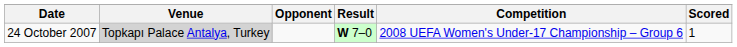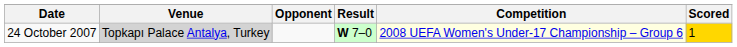(531, 33) no background -> (531, 33) lightyellow background
(692, 33) no background -> (692, 33) gold background
